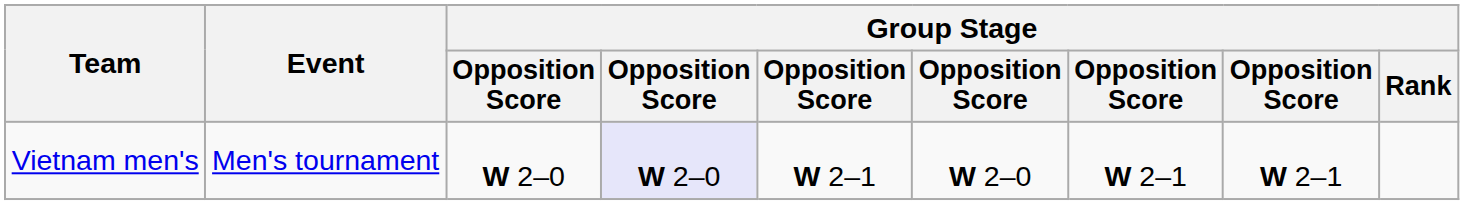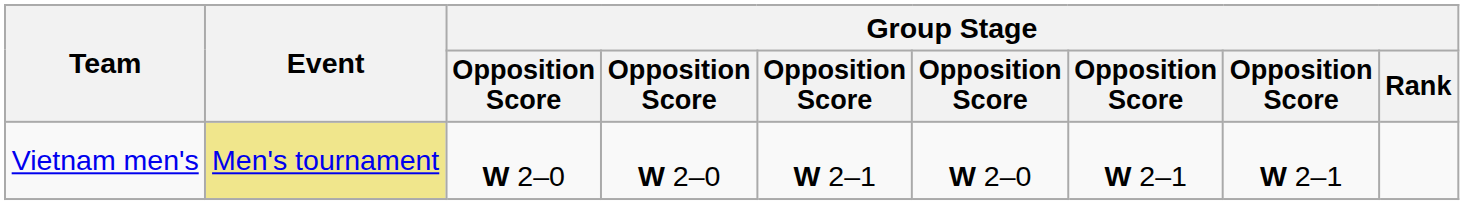(326, 161) no background -> (326, 161) khaki background
(679, 177) lavender background -> (679, 177) no background
